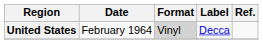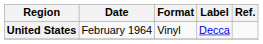(169, 30) lightgrey background -> (169, 30) no background
